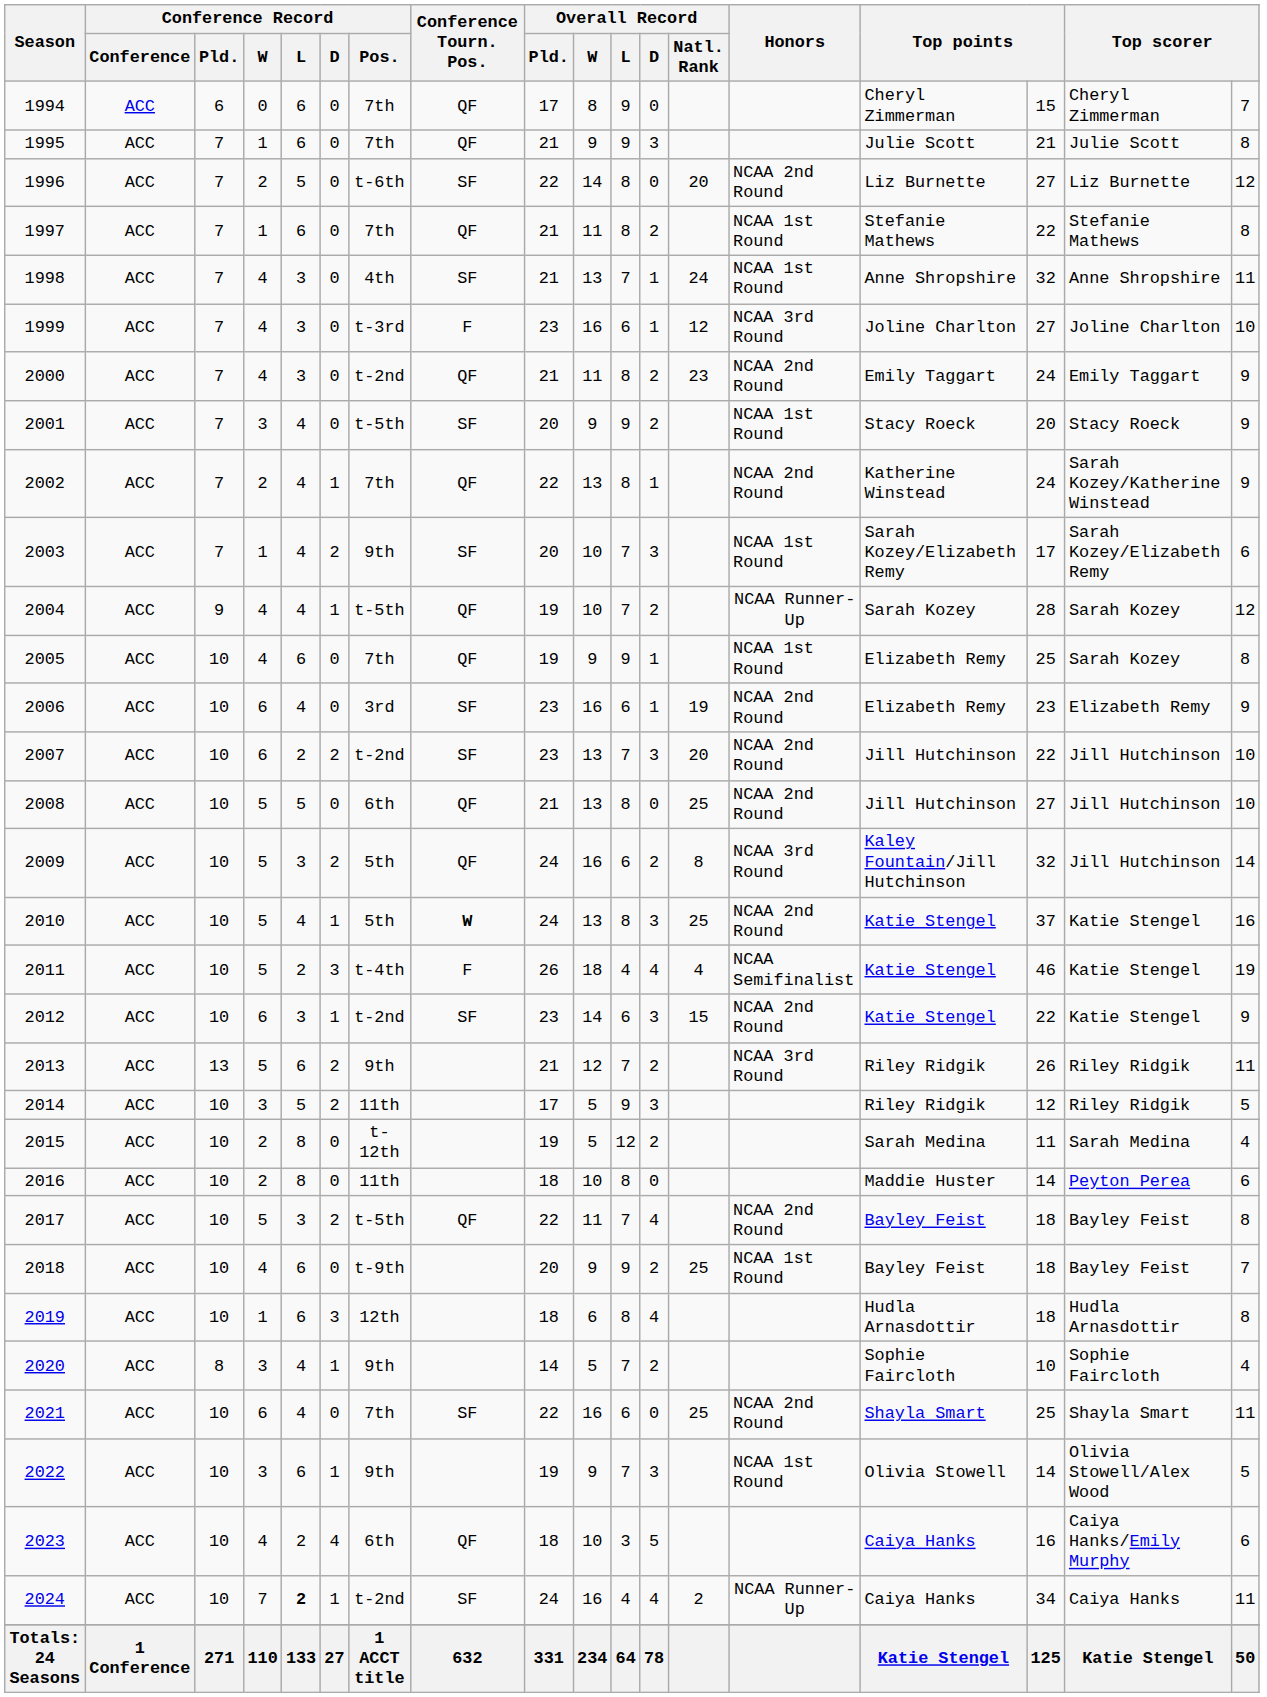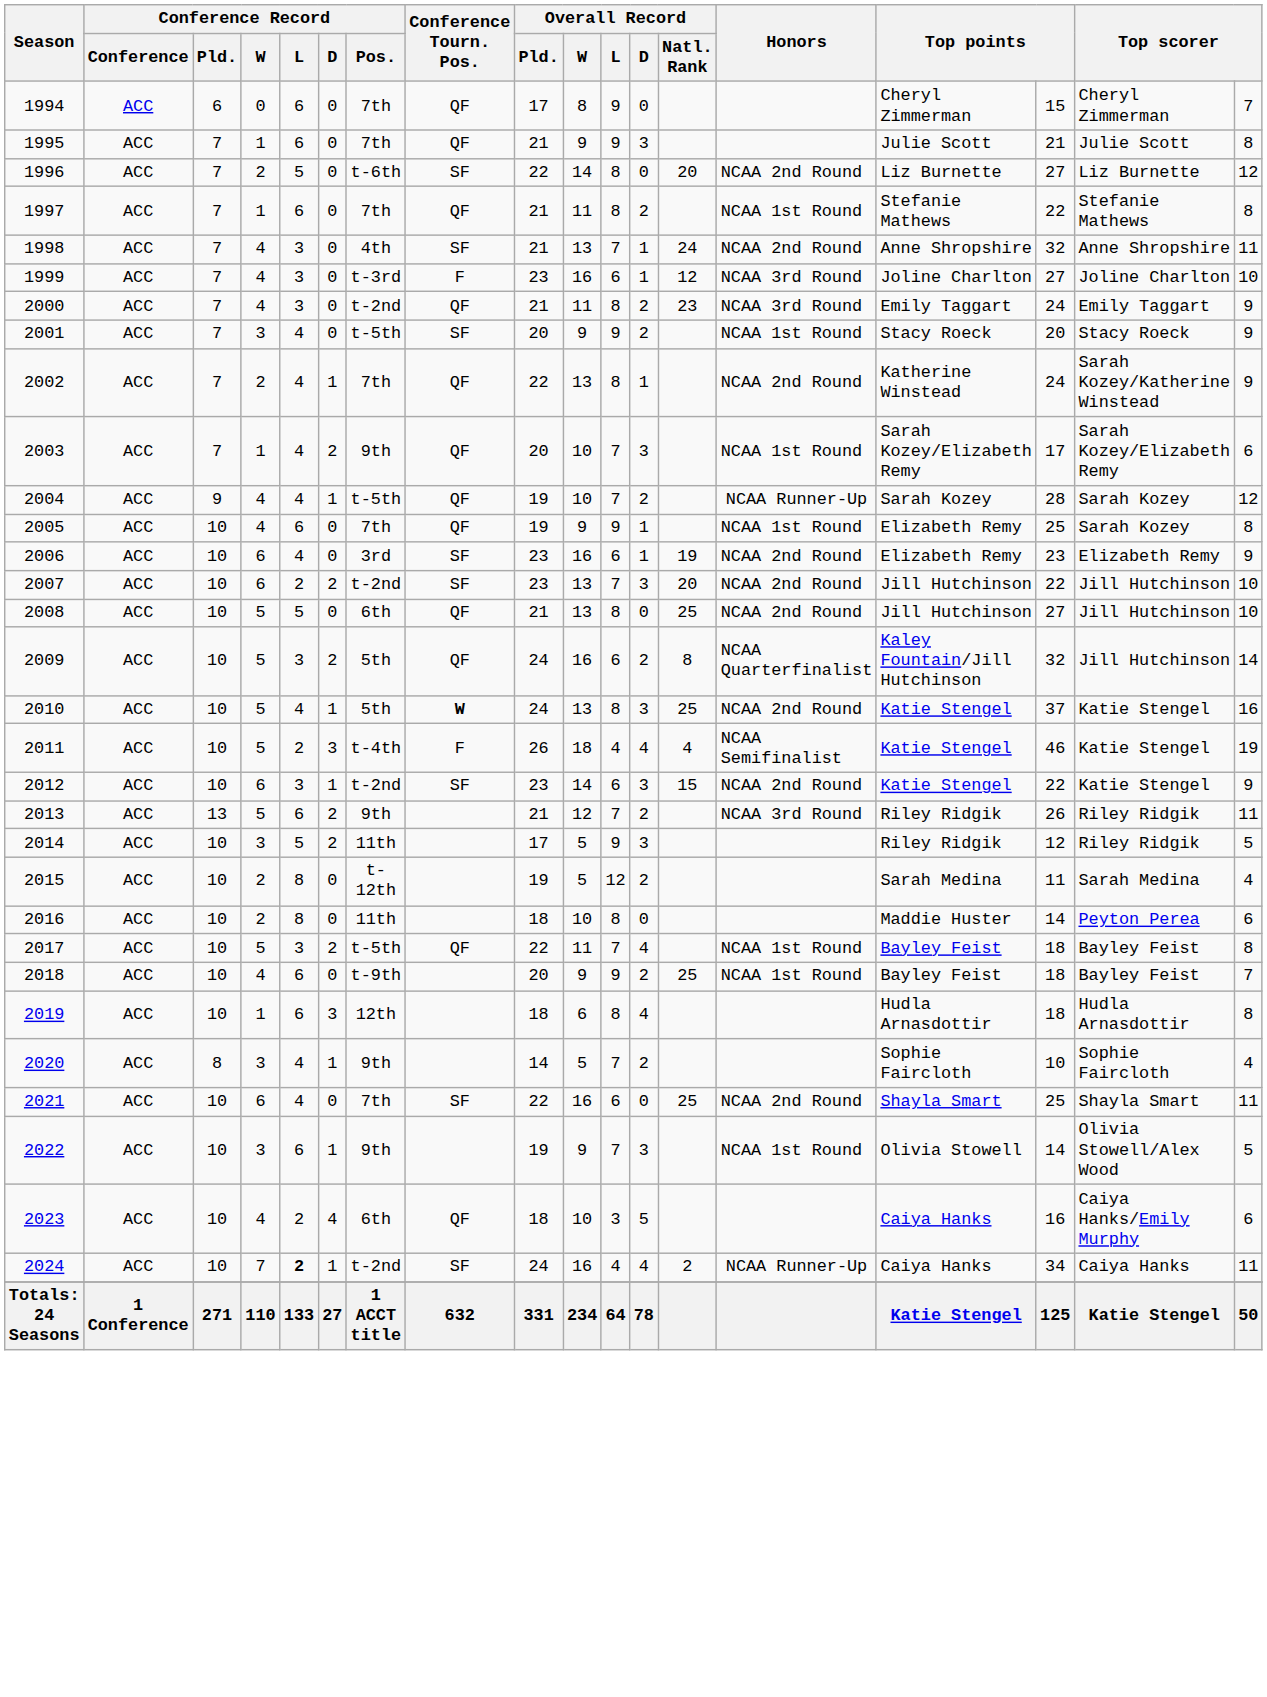(773, 279) NCAA 1st Round -> (791, 249) NCAA 2nd Round
(773, 376) NCAA 2nd Round -> (791, 305) NCAA 3rd Round
(467, 552) SF -> (460, 451) QF
(773, 863) NCAA 3rd Round -> (797, 661) NCAA Quarterfinalist
(773, 1220) NCAA 2nd Round -> (791, 948) NCAA 1st Round
